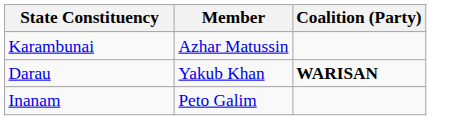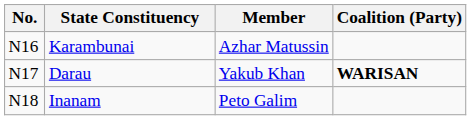+ column: (25, 18)
